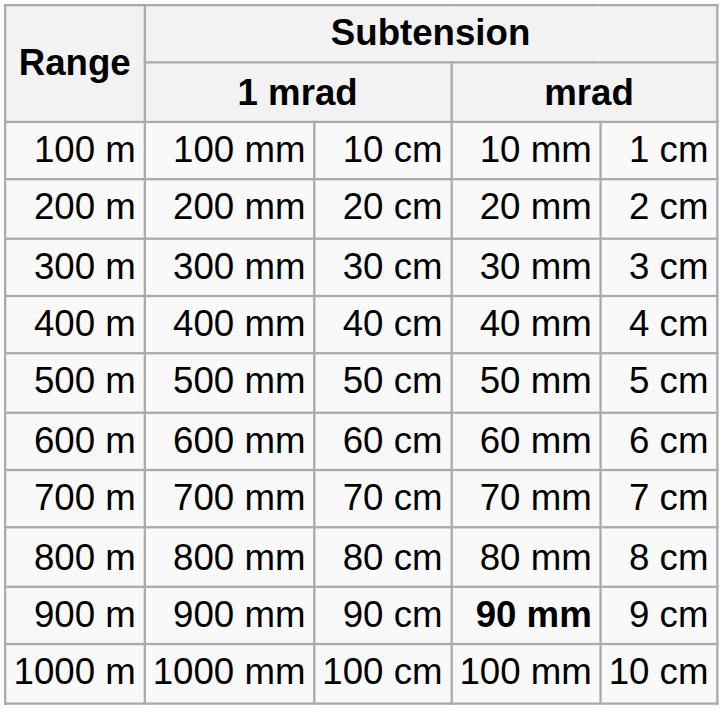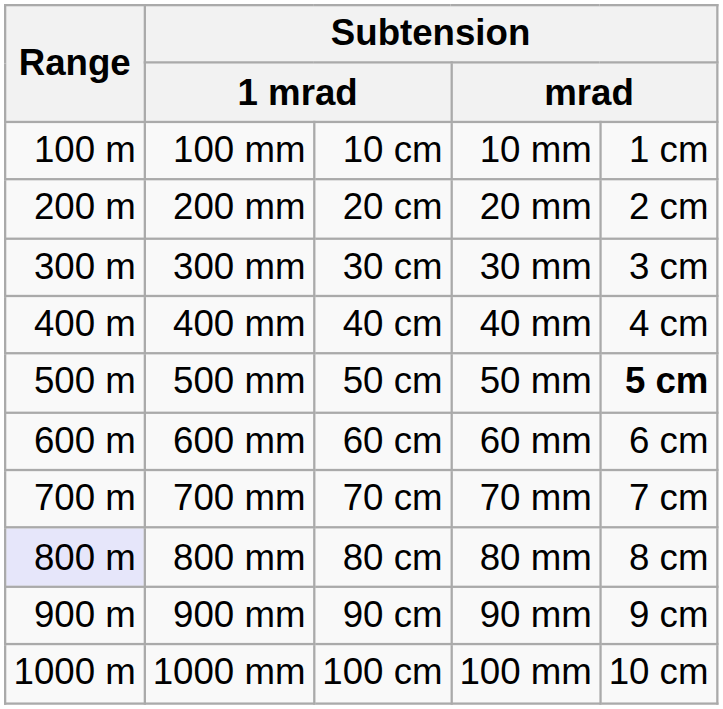(669, 382) normal -> (667, 382) bold
(85, 556) no background -> (85, 556) lavender background
(534, 614) bold -> (536, 614) normal
